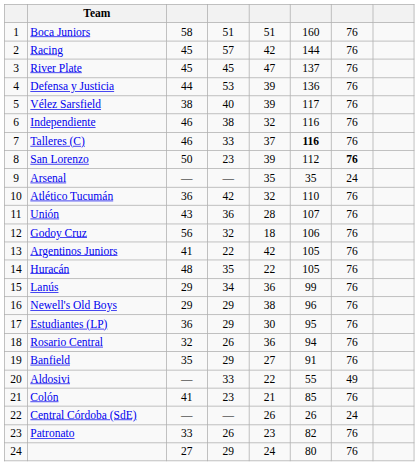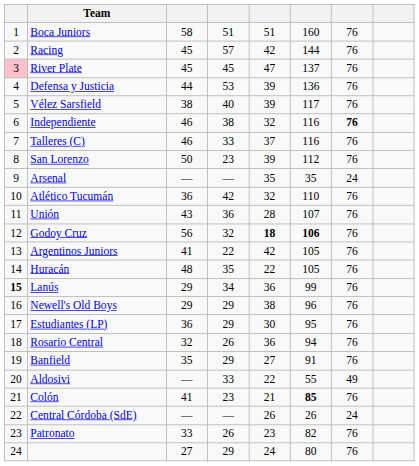(16, 68) no background -> (16, 68) pink background
(352, 123) normal -> (352, 123) bold
(311, 141) bold -> (311, 141) normal
(352, 159) bold -> (352, 159) normal
(269, 232) normal -> (269, 232) bold
(311, 232) normal -> (311, 232) bold
(16, 287) normal -> (16, 287) bold
(311, 397) normal -> (311, 397) bold
